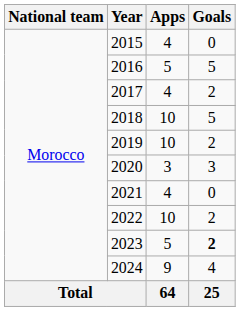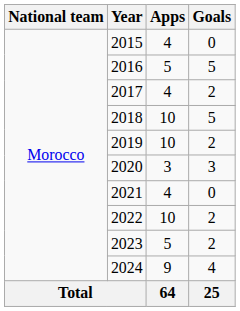(212, 243) bold -> (212, 243) normal
